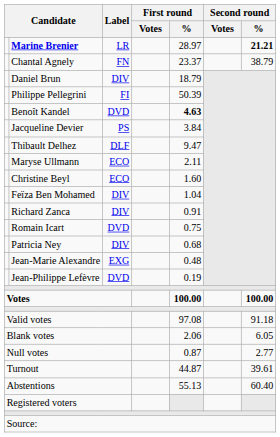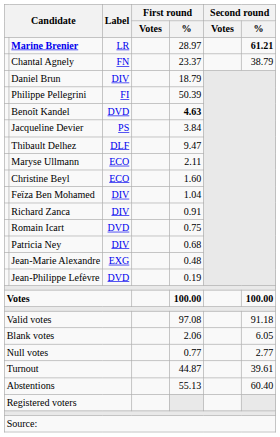(262, 46) 21.21 -> (262, 46) 61.21
(193, 353) 0.87 -> (193, 353) 0.77
